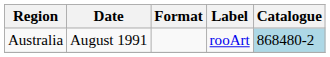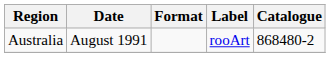(285, 40) lightblue background -> (285, 40) no background
